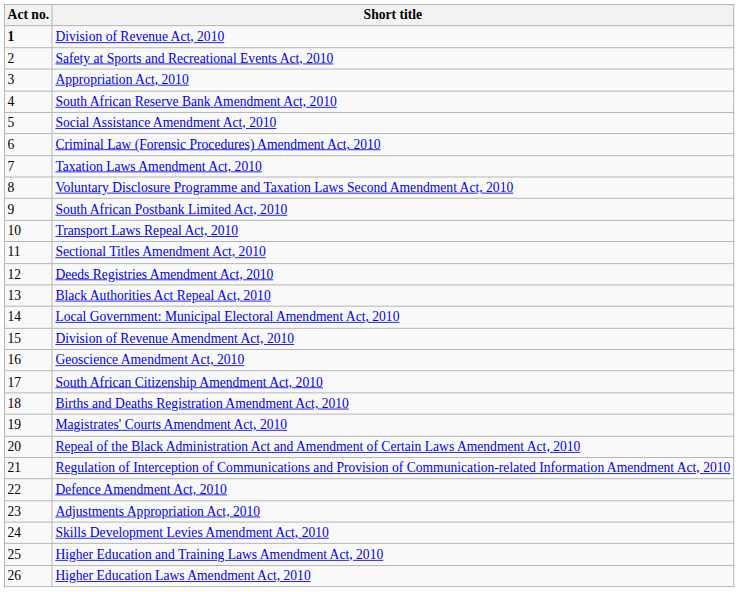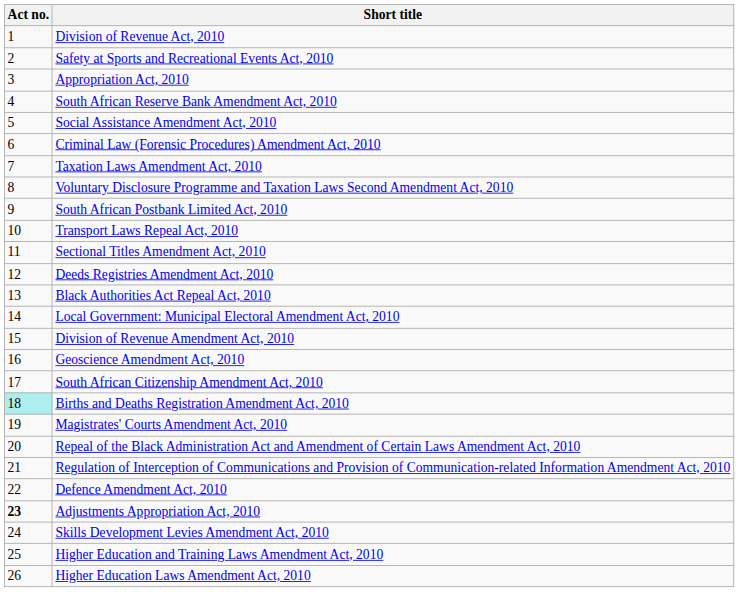(11, 36) bold -> (11, 36) normal
(14, 403) no background -> (14, 403) paleturquoise background
(14, 511) normal -> (14, 511) bold
